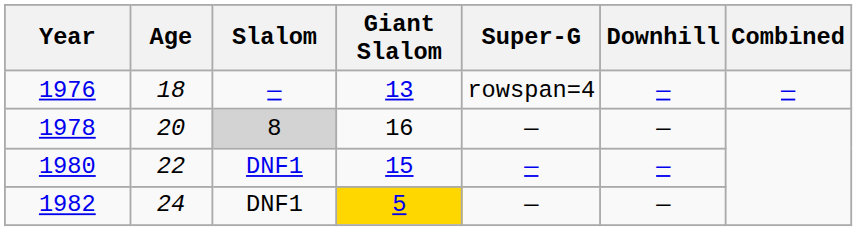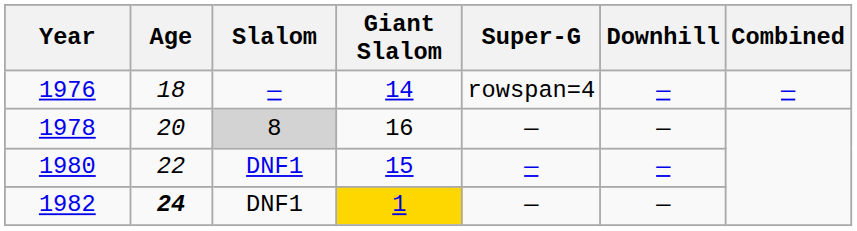(399, 90) 13 -> (399, 90) 14
(171, 206) normal -> (171, 206) bold
(399, 206) 5 -> (399, 206) 1
